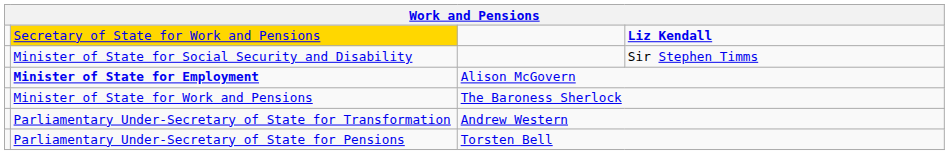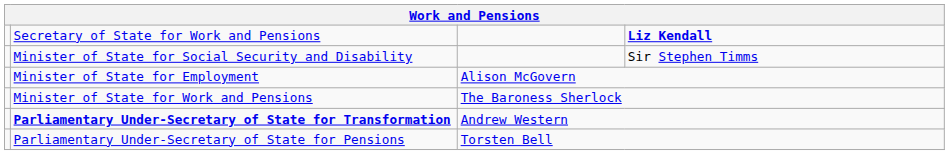(167, 36) gold background -> (167, 36) no background
(136, 77) bold -> (136, 77) normal
(232, 119) normal -> (232, 119) bold
